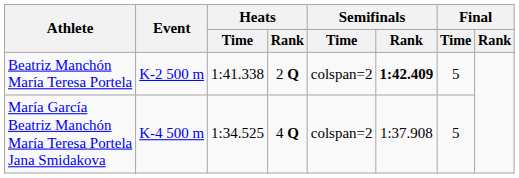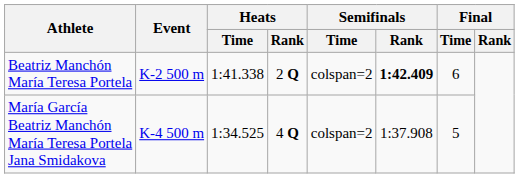(456, 74) 5 -> (456, 74) 6
